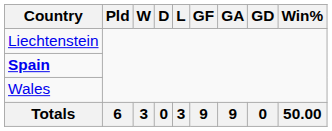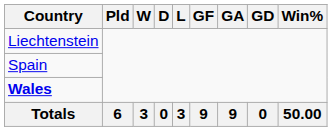(29, 65) bold -> (28, 65) normal
(29, 89) normal -> (30, 89) bold
